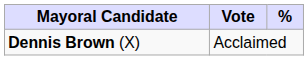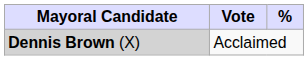(74, 42) no background -> (74, 42) lightgrey background
